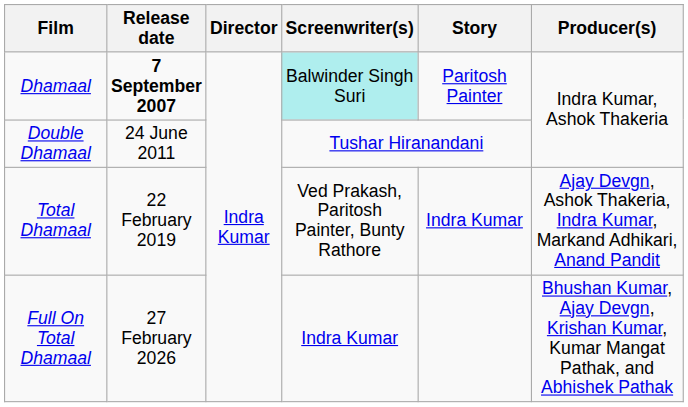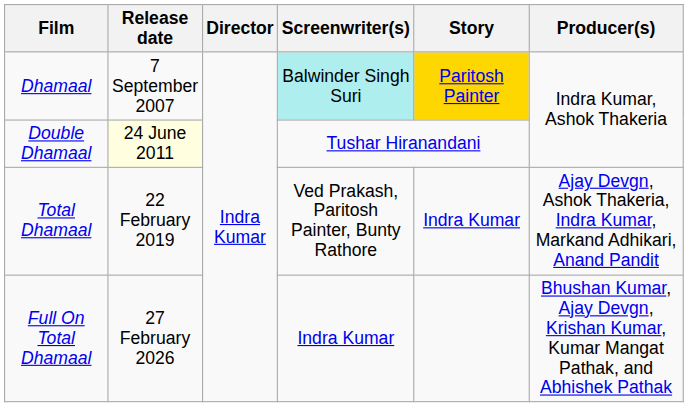(156, 85) bold -> (155, 85) normal
(474, 85) no background -> (472, 85) gold background
(156, 143) no background -> (155, 143) lightyellow background
